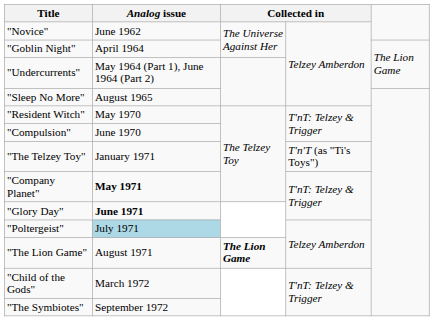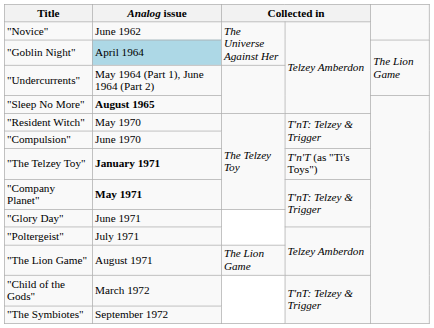(119, 48) no background -> (120, 52) lightblue background
(124, 97) normal -> (125, 104) bold
(125, 156) normal -> (128, 164) bold
(119, 211) bold -> (118, 218) normal
(117, 228) lightblue background -> (117, 236) no background
(244, 252) bold -> (244, 260) normal
